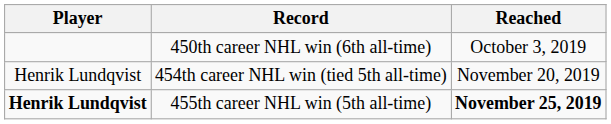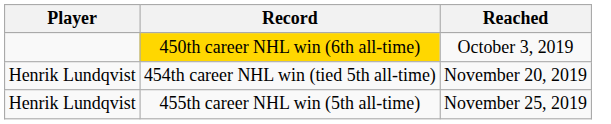(301, 47) no background -> (290, 47) gold background
(78, 103) bold -> (72, 103) normal
(528, 103) bold -> (515, 103) normal
